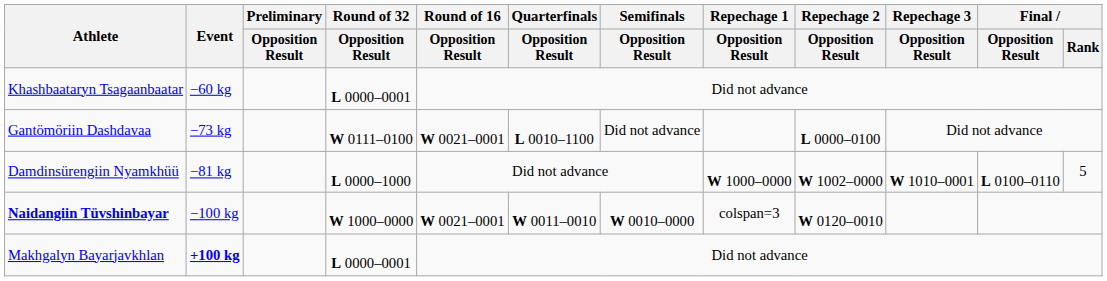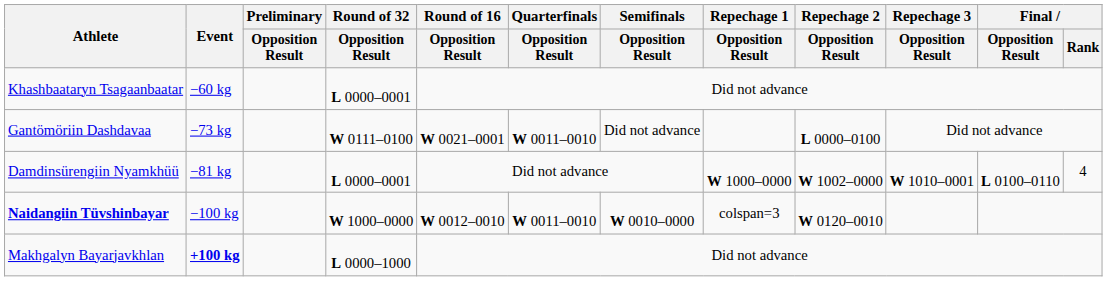(554, 139) L 0010–1100 -> (554, 139) W 0011–0010
(371, 180) L 0000–1000 -> (371, 180) L 0000–0001
(1083, 172) 5 -> (1083, 172) 4
(462, 222) W 0021–0001 -> (462, 222) W 0012–0010
(371, 264) L 0000–0001 -> (371, 264) L 0000–1000
